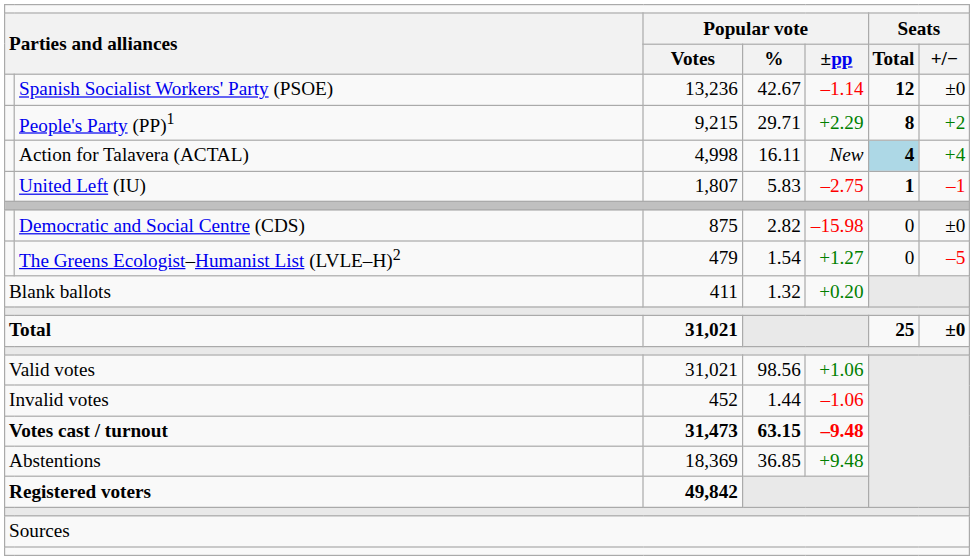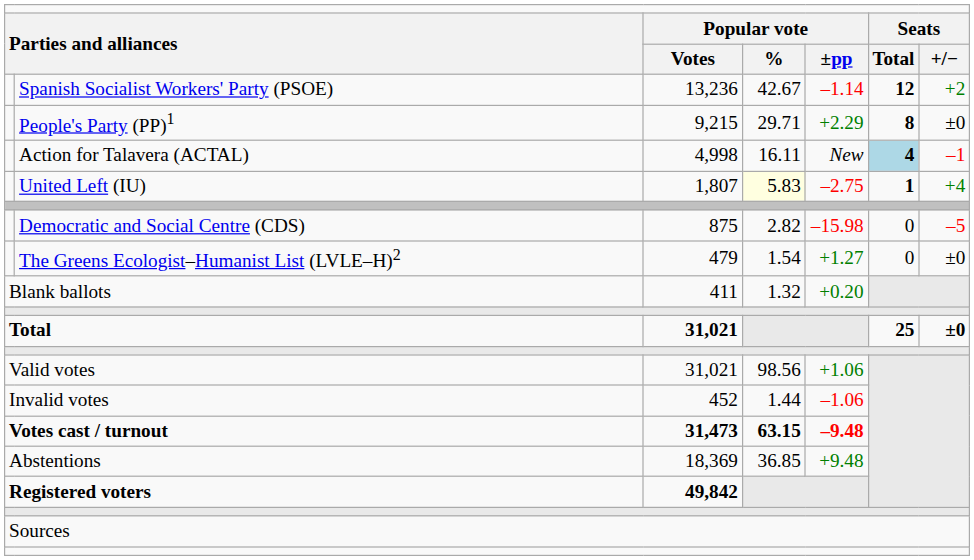(955, 89) ±0 -> (955, 89) +2
(955, 122) +2 -> (955, 122) ±0
(955, 155) +4 -> (956, 155) –1
(784, 186) no background -> (784, 186) lightyellow background
(956, 186) –1 -> (955, 186) +4
(955, 225) ±0 -> (956, 225) –5
(956, 258) –5 -> (955, 258) ±0
